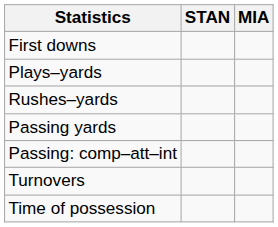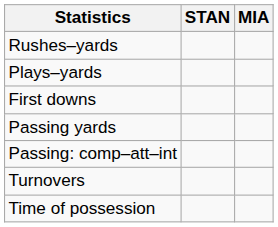rows swapped: (52, 45) <-> (63, 99)
